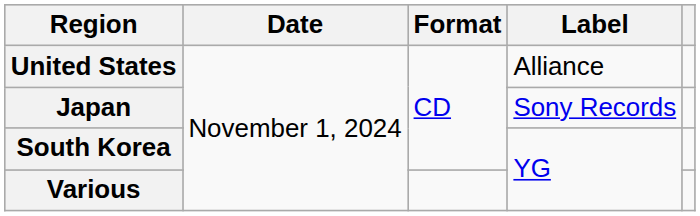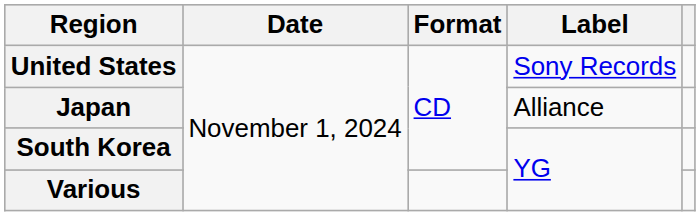(559, 66) Alliance -> (595, 66) Sony Records
(595, 107) Sony Records -> (559, 107) Alliance
